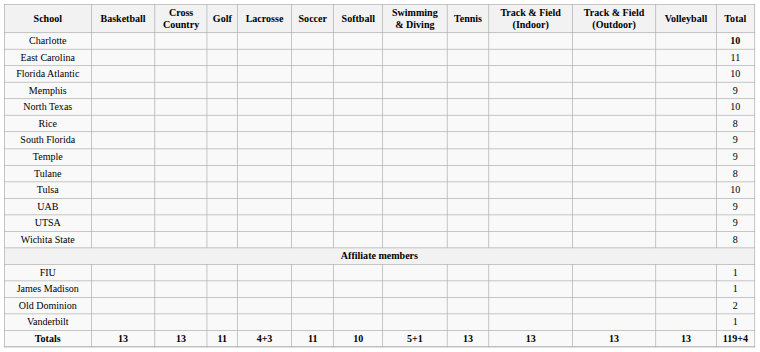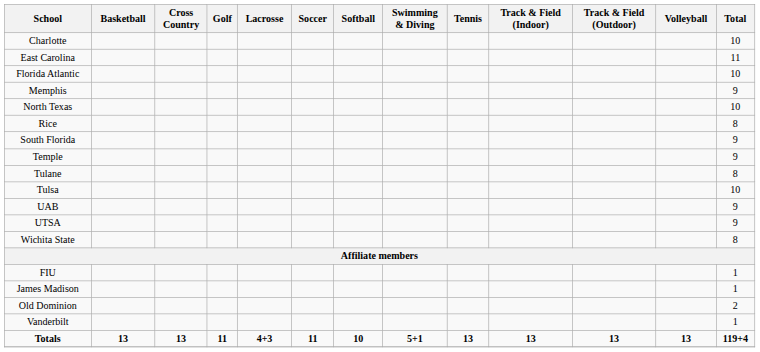(735, 41) bold -> (735, 41) normal
